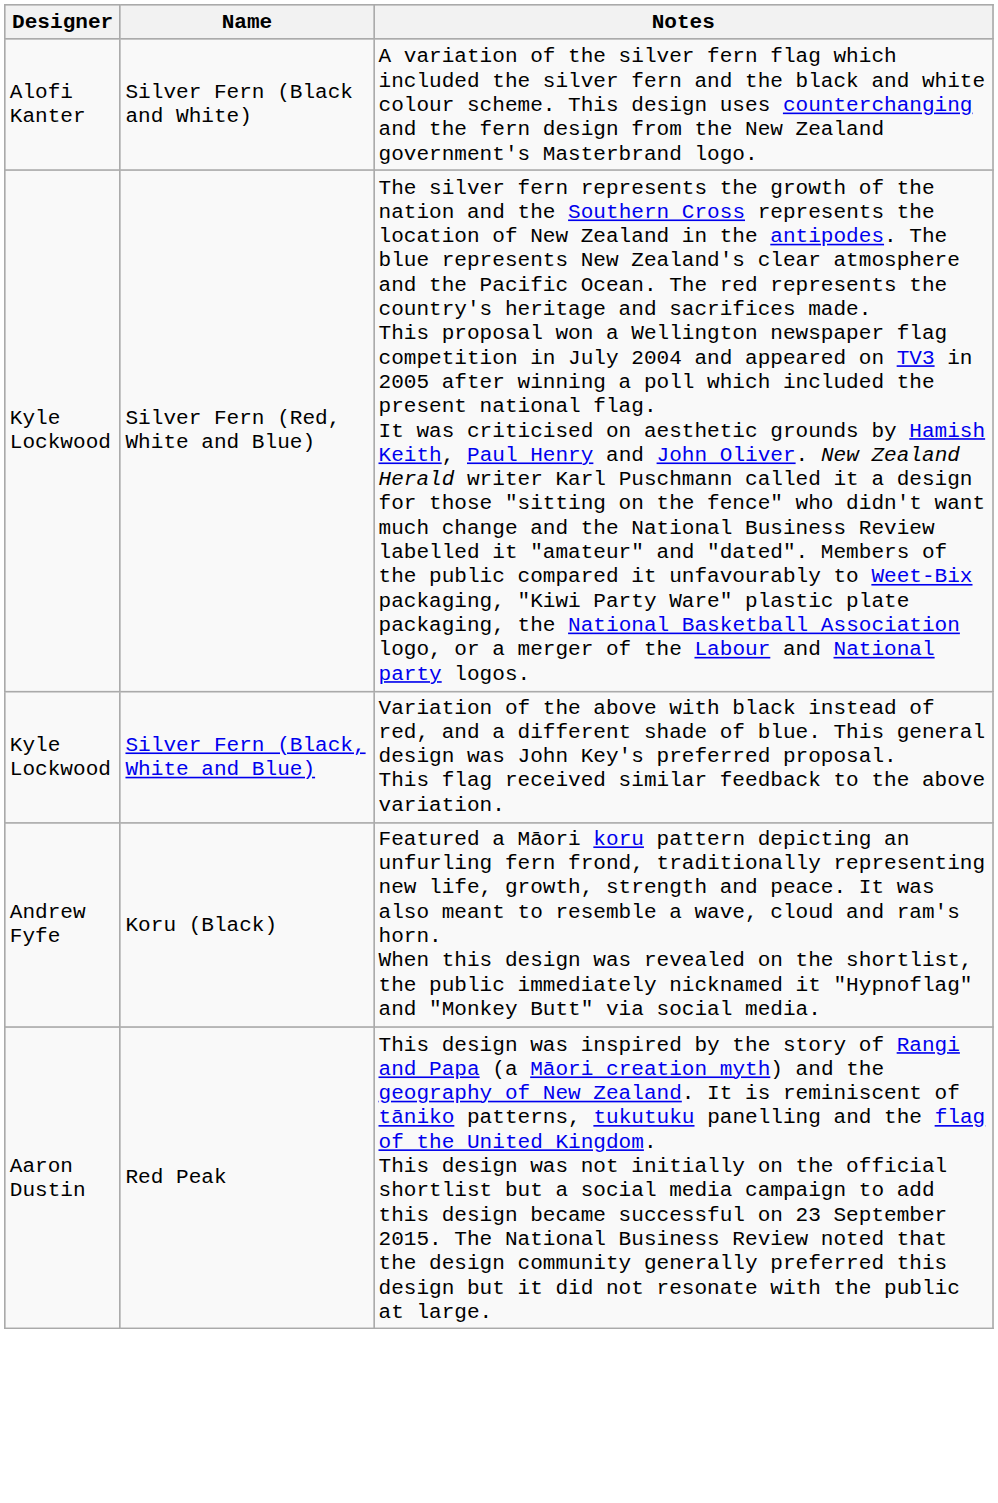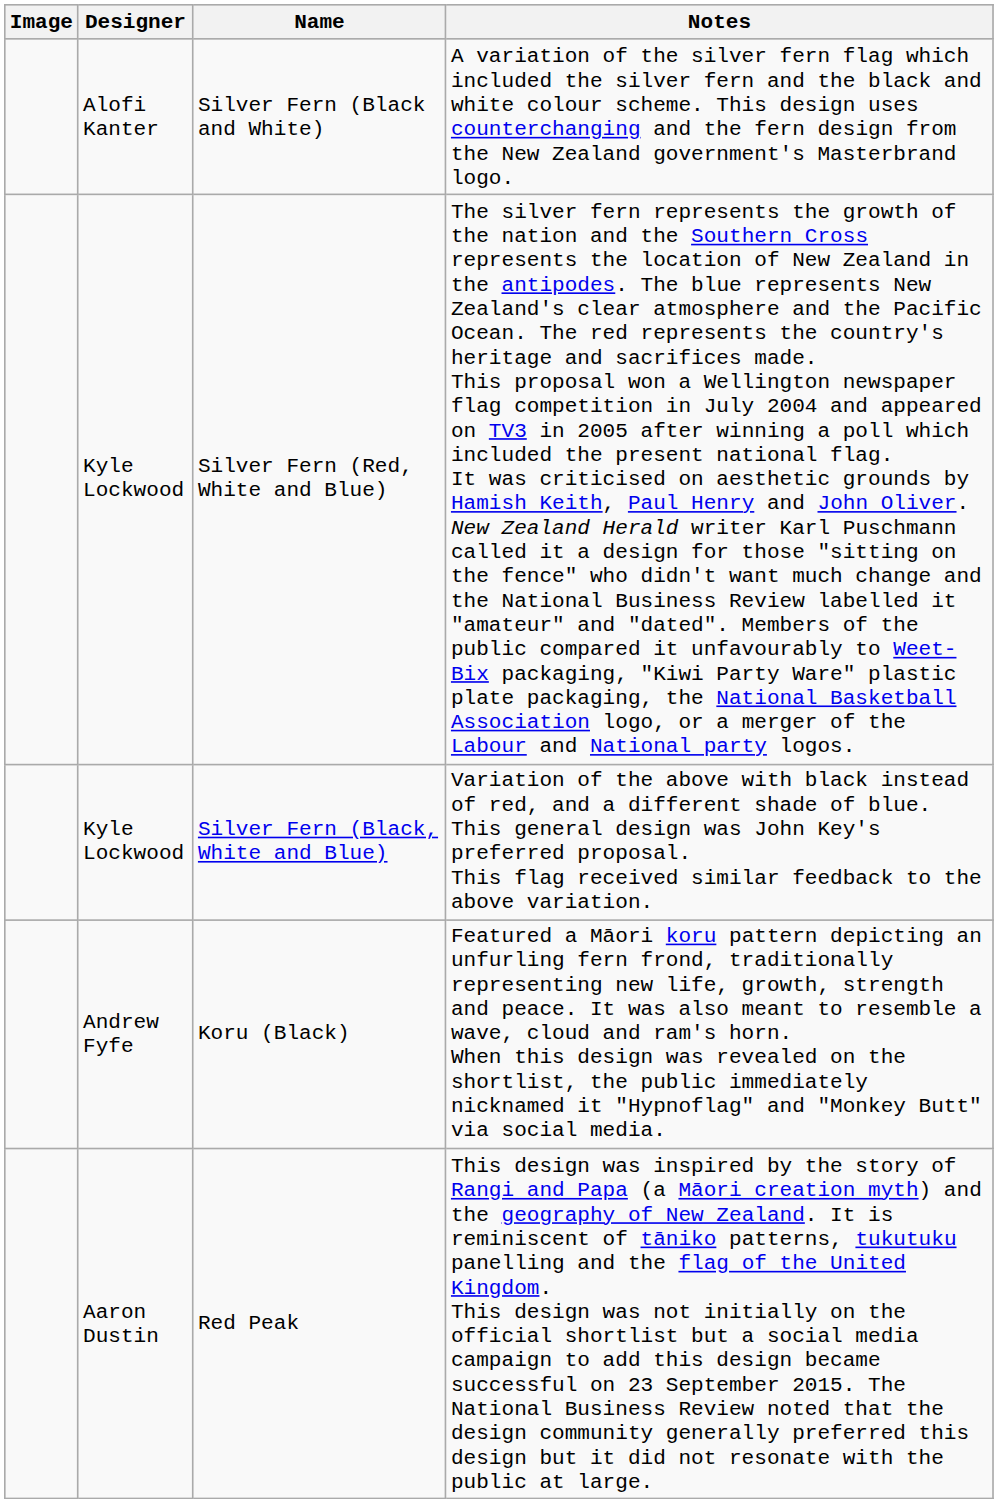+ column: (41, 22)
